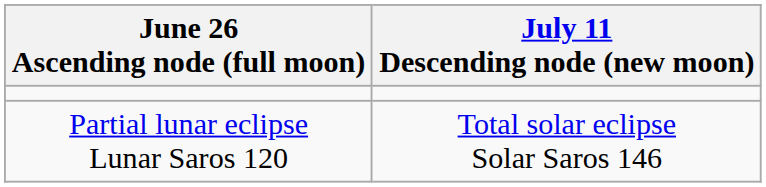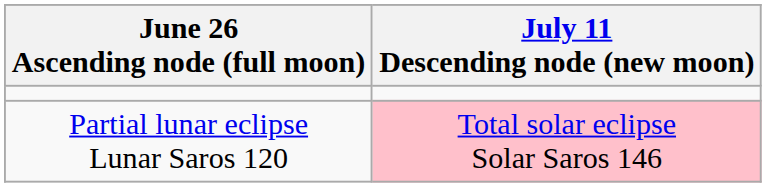(567, 140) no background -> (567, 140) pink background
